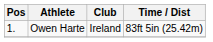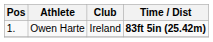(164, 28) normal -> (166, 28) bold
